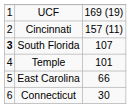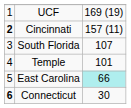(10, 29) normal -> (10, 29) bold
(10, 46) bold -> (10, 46) normal
(104, 79) no background -> (104, 79) paleturquoise background
(10, 95) normal -> (10, 95) bold
